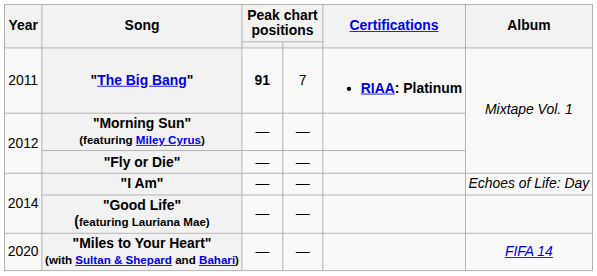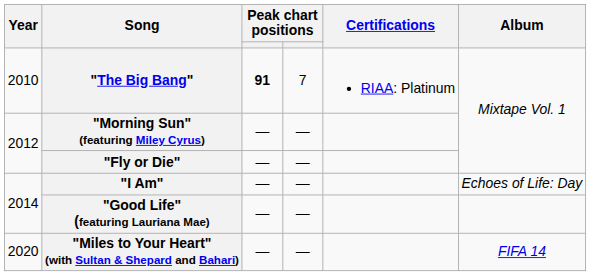(23, 80) 2011 -> (23, 80) 2010
(394, 88) bold -> (391, 88) normal
